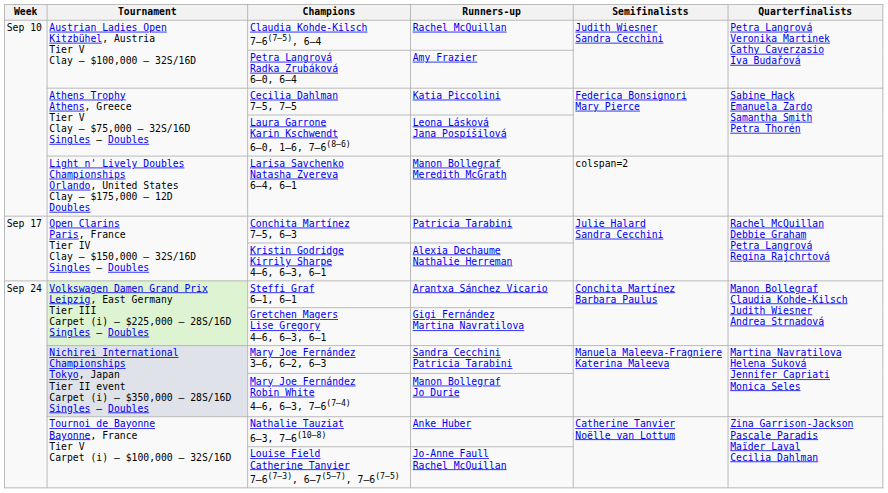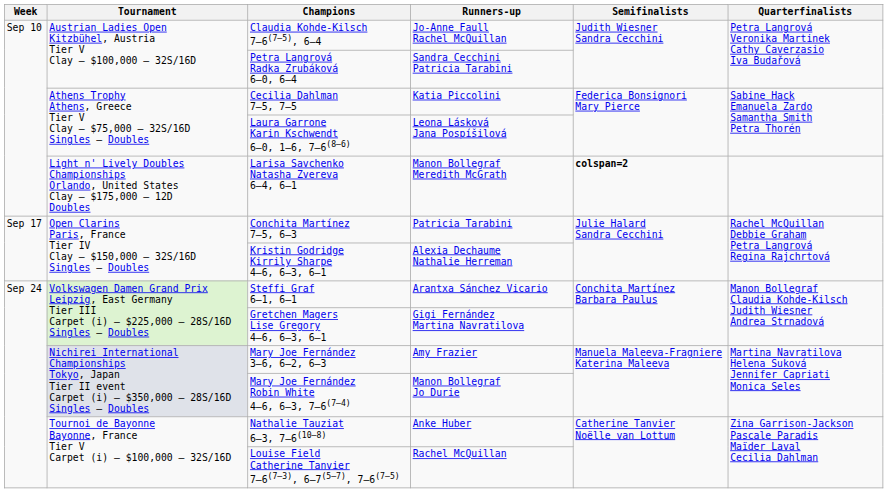(460, 28) Rachel McQuillan -> (460, 34) Jo-Anne Faull Rachel McQuillan
(445, 58) Amy Frazier -> (463, 64) Sandra Cecchini Patricia Tarabini
(602, 164) normal -> (602, 164) bold
(463, 359) Sandra Cecchini Patricia Tarabini -> (445, 354) Amy Frazier
(460, 460) Jo-Anne Faull Rachel McQuillan -> (460, 455) Rachel McQuillan
